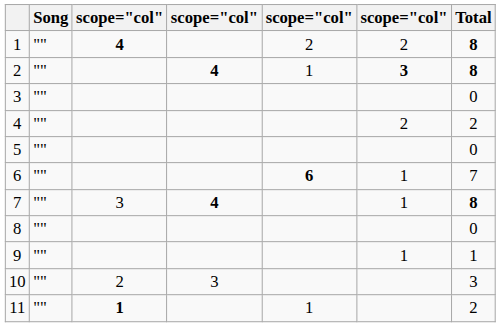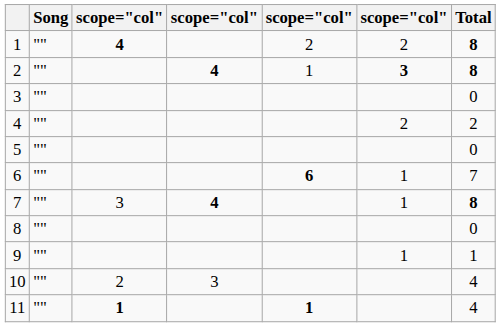(473, 281) 3 -> (473, 281) 4
(309, 307) normal -> (309, 307) bold
(473, 307) 2 -> (473, 307) 4
